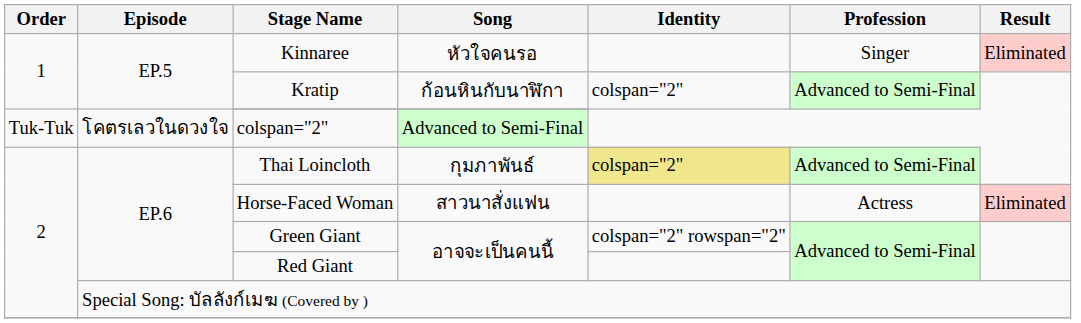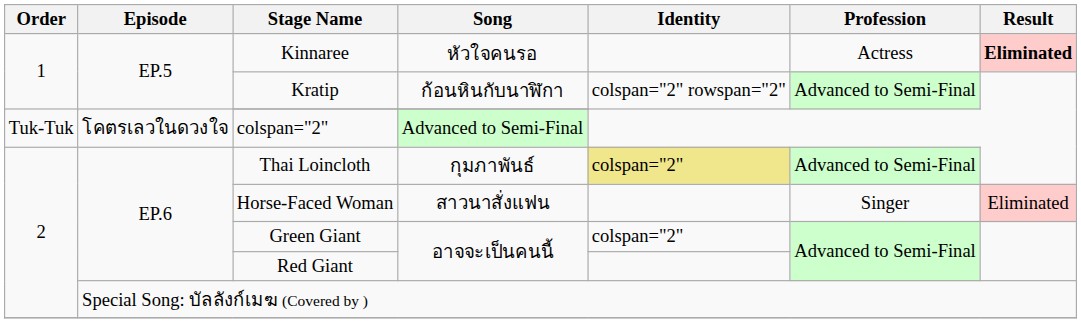(885, 52) Singer -> (885, 52) Actress
(1025, 52) normal -> (1028, 52) bold
(638, 90) colspan="2" -> (689, 90) colspan="2" rowspan="2"
(885, 202) Actress -> (885, 202) Singer
(689, 236) colspan="2" rowspan="2" -> (638, 236) colspan="2"
